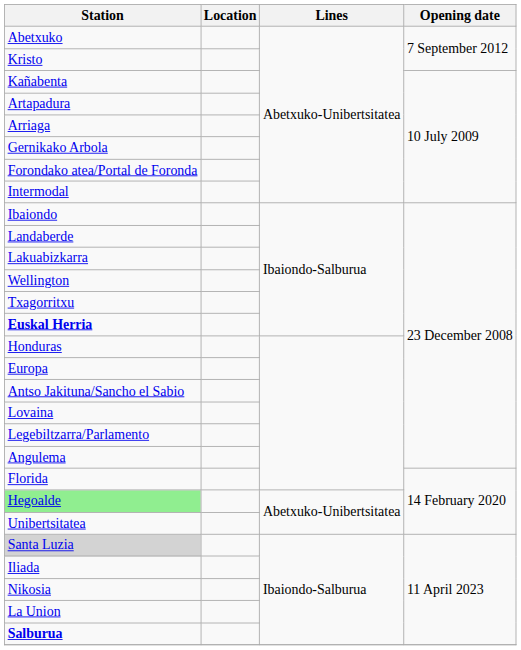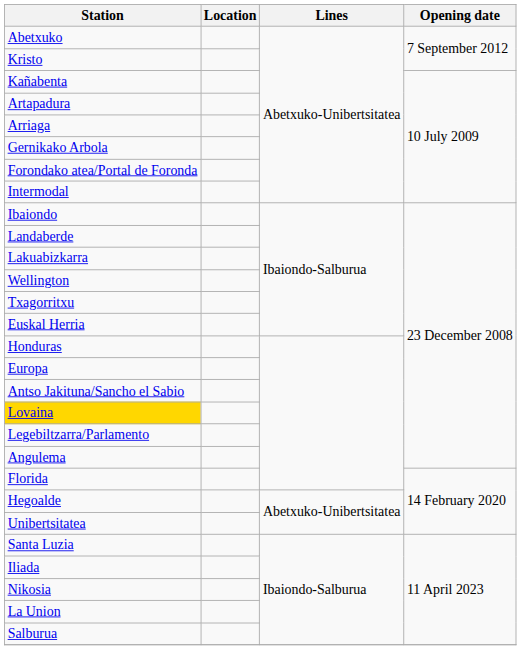(50, 324) bold -> (46, 324) normal
(30, 412) no background -> (30, 412) gold background
(34, 501) lightgreen background -> (34, 501) no background
(41, 545) lightgrey background -> (41, 545) no background
(35, 633) bold -> (32, 633) normal
